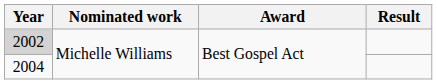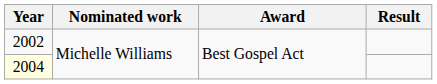(28, 41) lightgrey background -> (28, 41) no background
(28, 66) no background -> (28, 66) lightyellow background
